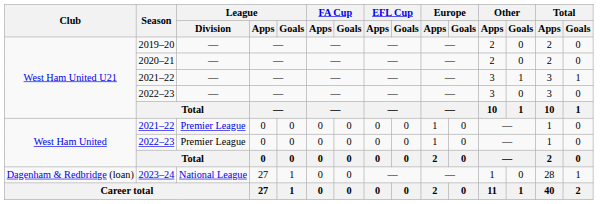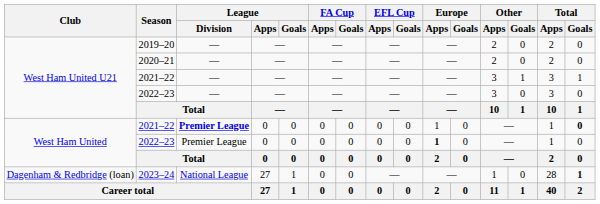(213, 126) normal -> (214, 126) bold
(578, 126) normal -> (580, 126) bold
(435, 142) normal -> (437, 142) bold
(578, 175) normal -> (580, 175) bold
